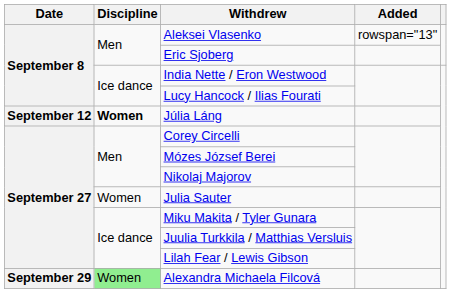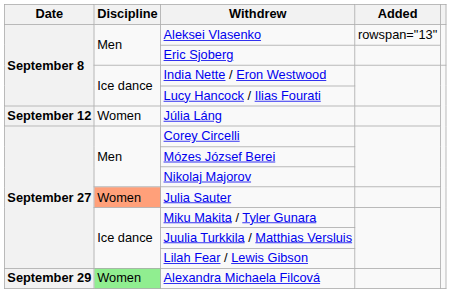(120, 116) bold -> (119, 116) normal
(119, 197) no background -> (119, 197) lightsalmon background
